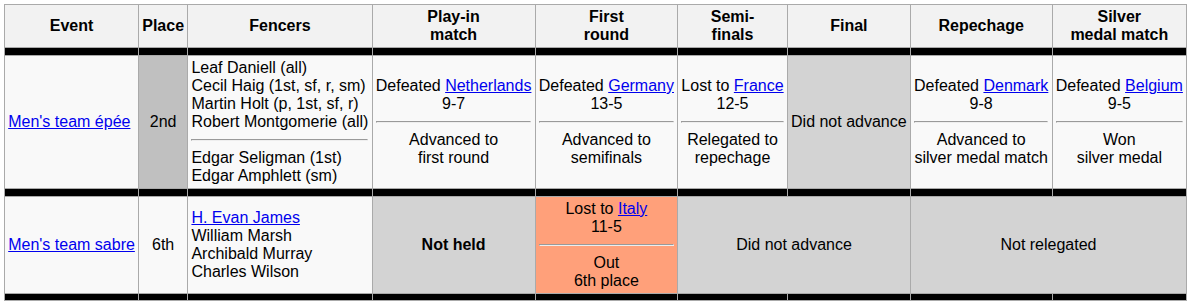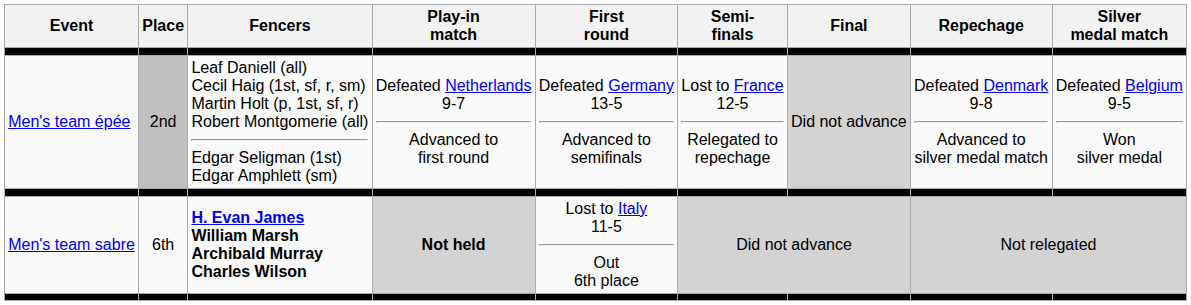(252, 244) normal -> (257, 244) bold
(606, 244) lightsalmon background -> (606, 244) no background
